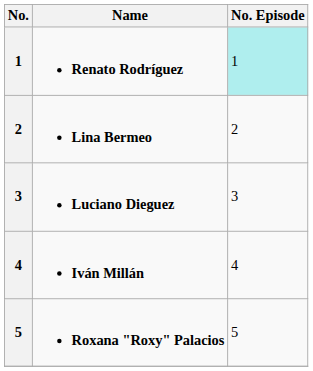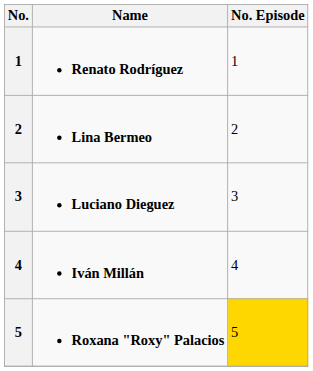(235, 61) paleturquoise background -> (235, 61) no background
(235, 332) no background -> (235, 332) gold background
